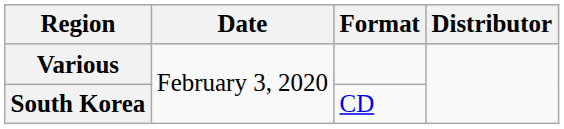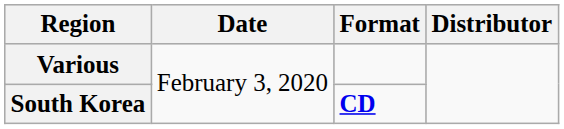(357, 103) normal -> (358, 103) bold
